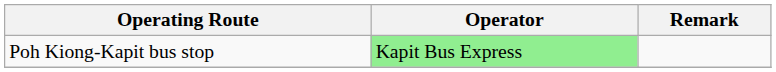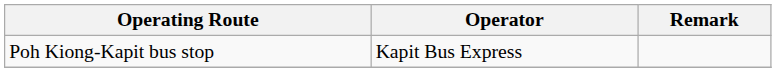(449, 51) lightgreen background -> (449, 51) no background
